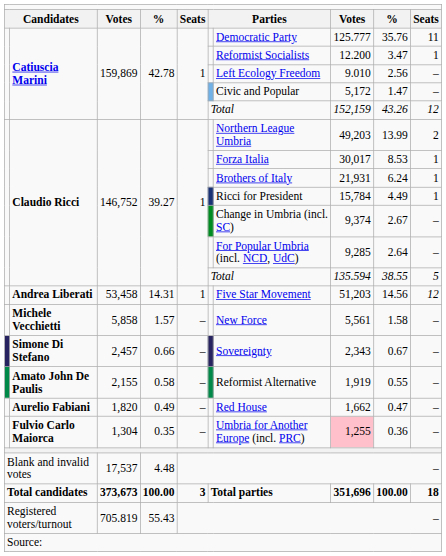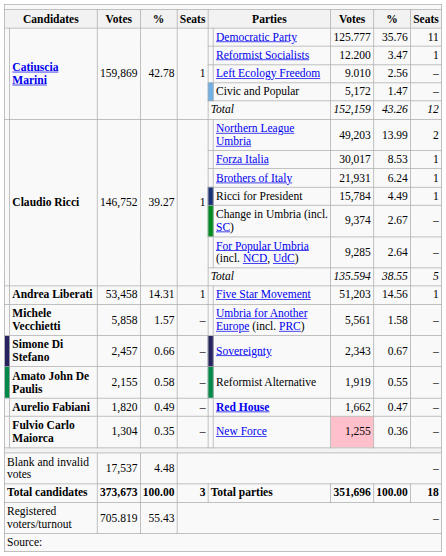(433, 295) 12 -> (436, 295) 1
(241, 320) New Force -> (262, 320) Umbria for Another Europe (incl. PRC)
(241, 407) normal -> (243, 407) bold
(262, 432) Umbria for Another Europe (incl. PRC) -> (241, 432) New Force
